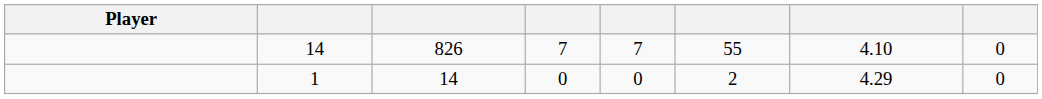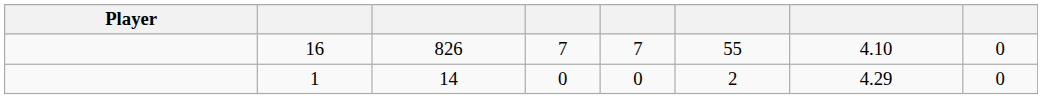(315, 49) 14 -> (315, 49) 16
